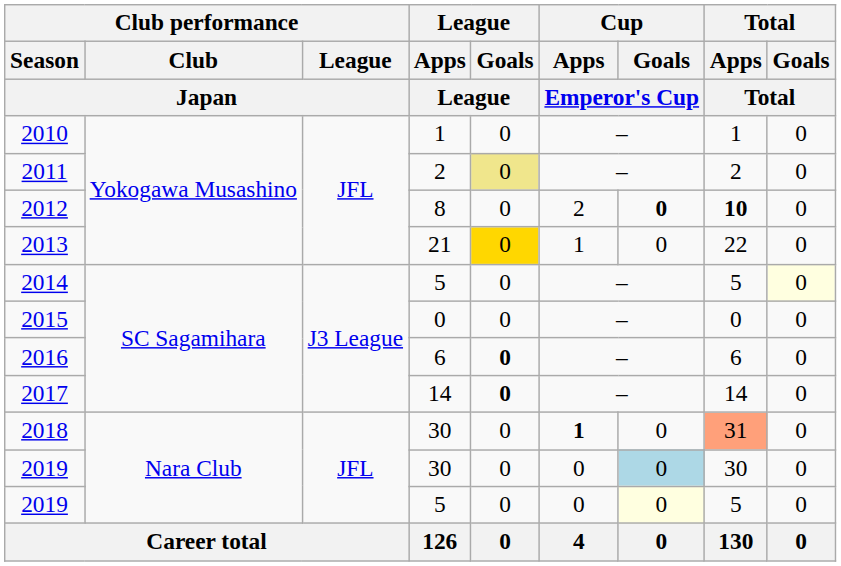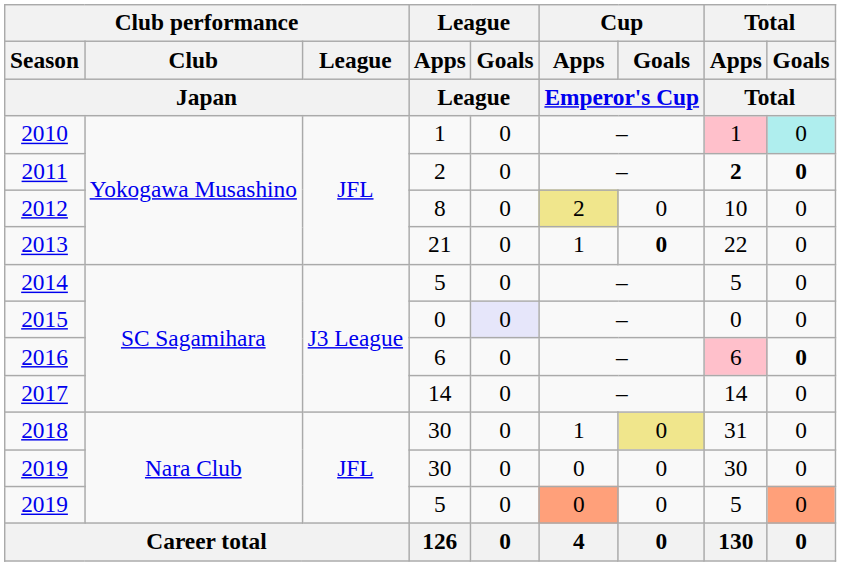(736, 134) no background -> (736, 134) pink background
(801, 134) no background -> (801, 134) paleturquoise background
(505, 171) khaki background -> (505, 171) no background
(736, 171) normal -> (736, 171) bold
(801, 171) normal -> (801, 171) bold
(579, 208) no background -> (579, 208) khaki background
(661, 208) bold -> (661, 208) normal
(736, 208) bold -> (736, 208) normal
(505, 245) gold background -> (505, 245) no background
(661, 245) normal -> (661, 245) bold
(801, 282) lightyellow background -> (801, 282) no background
(505, 319) no background -> (505, 319) lavender background
(505, 356) bold -> (505, 356) normal
(736, 356) no background -> (736, 356) pink background
(801, 356) normal -> (801, 356) bold
(505, 393) bold -> (505, 393) normal
(579, 430) bold -> (579, 430) normal
(661, 430) no background -> (661, 430) khaki background
(736, 430) lightsalmon background -> (736, 430) no background
(661, 467) lightblue background -> (661, 467) no background
(579, 504) no background -> (579, 504) lightsalmon background
(661, 504) lightyellow background -> (661, 504) no background
(801, 504) no background -> (801, 504) lightsalmon background
